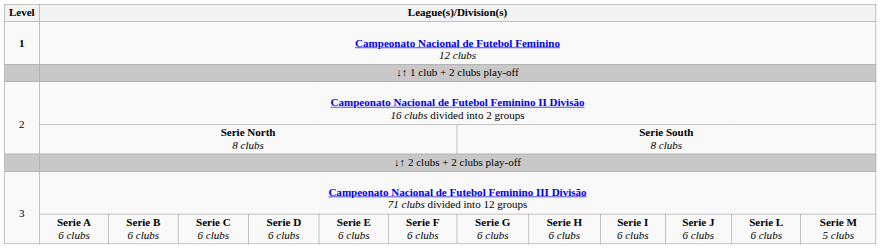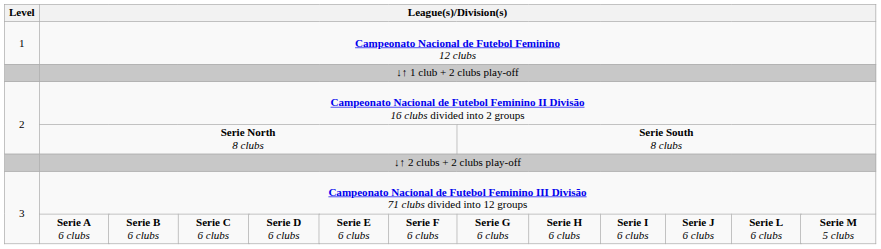(22, 43) bold -> (22, 43) normal
